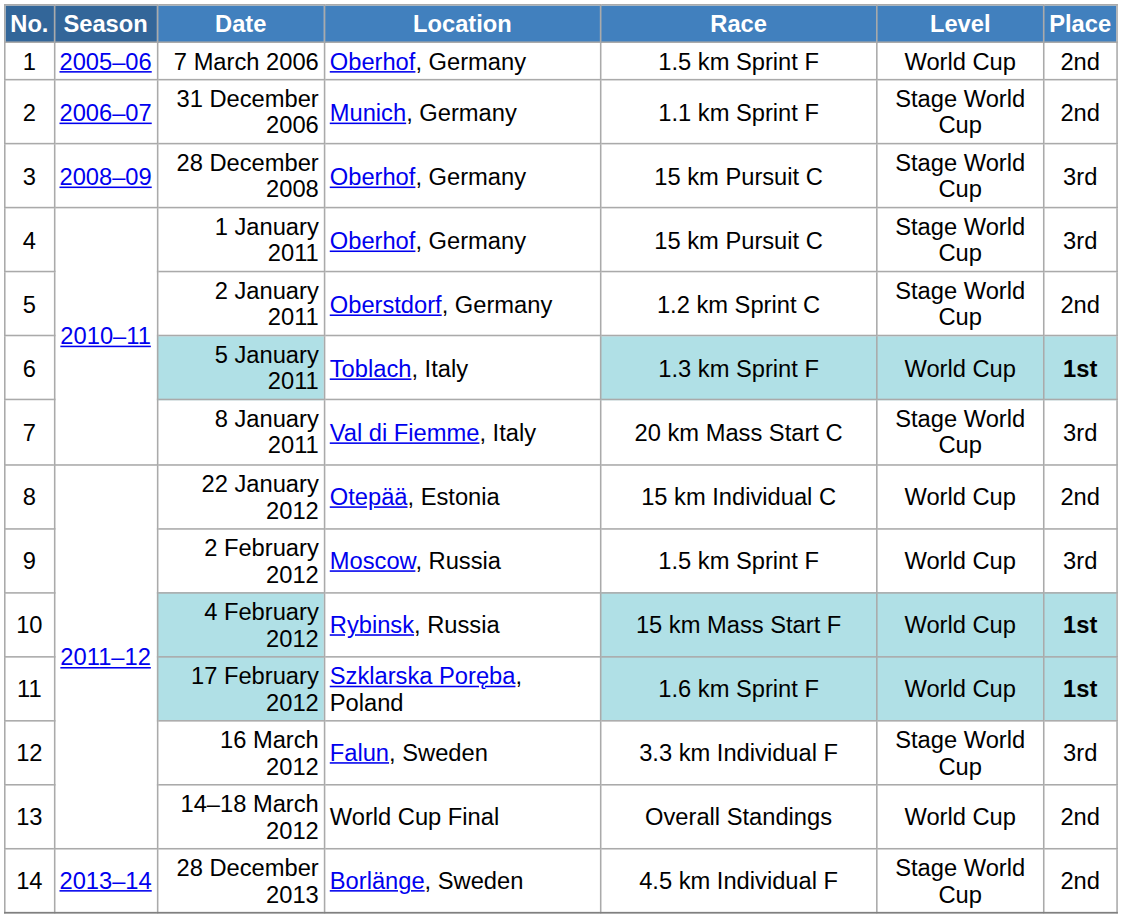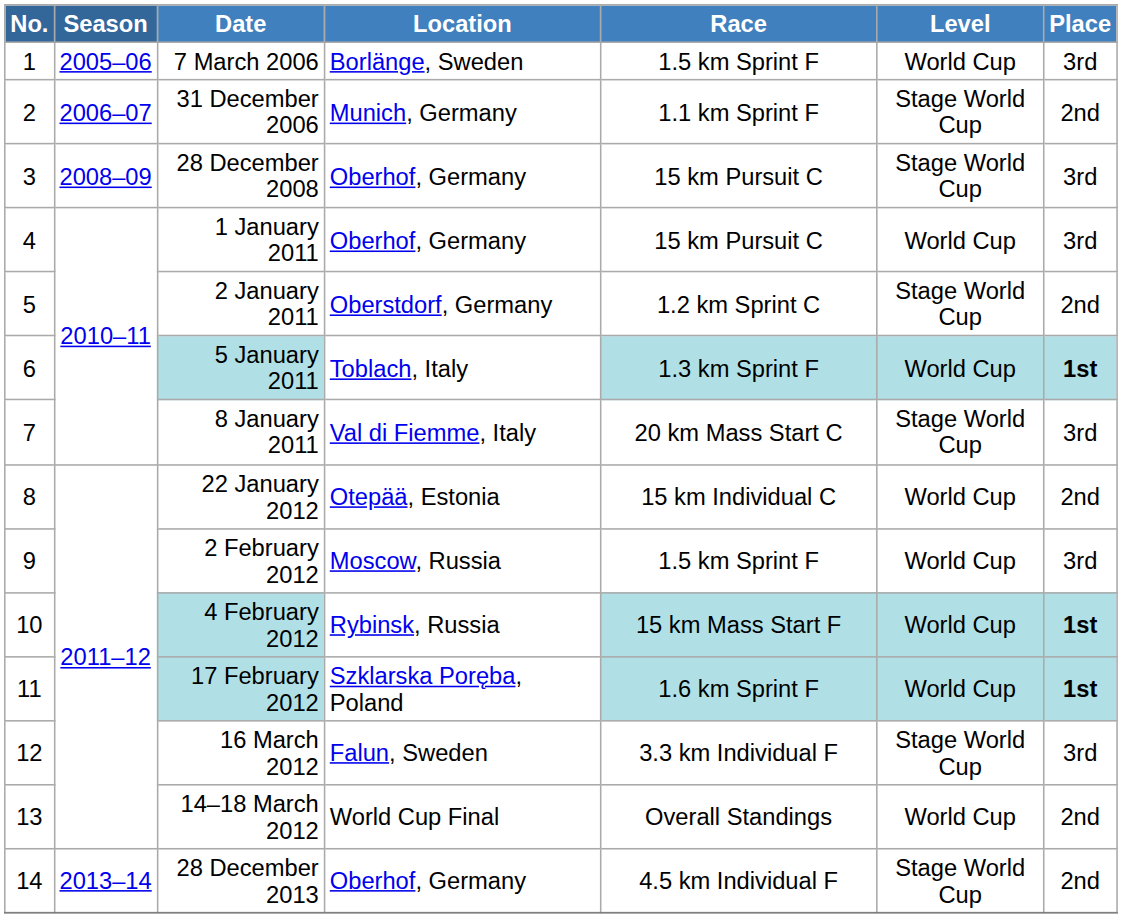(428, 61) Oberhof, Germany -> (427, 61) Borlänge, Sweden
(1080, 61) 2nd -> (1080, 61) 3rd
(960, 240) Stage World Cup -> (960, 240) World Cup
(427, 881) Borlänge, Sweden -> (428, 881) Oberhof, Germany
